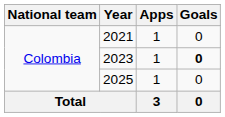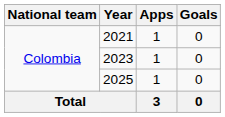(199, 58) bold -> (199, 58) normal
